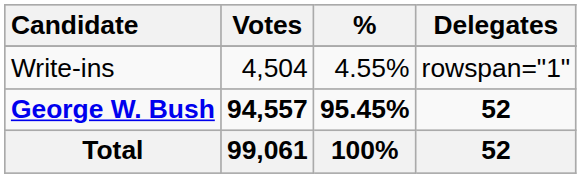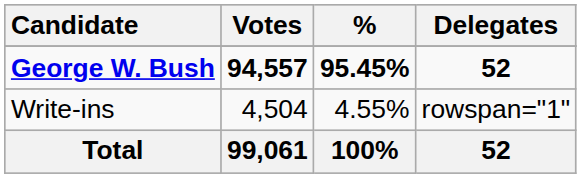rows swapped: (113, 109) <-> (63, 67)
